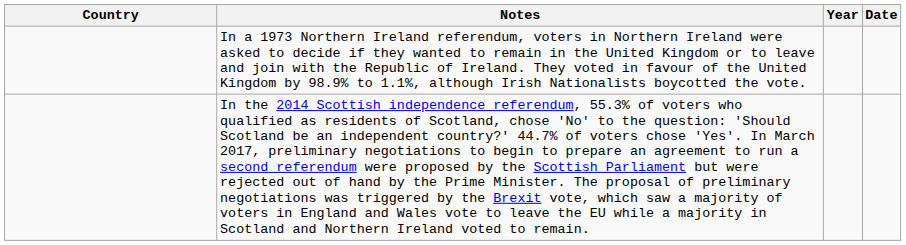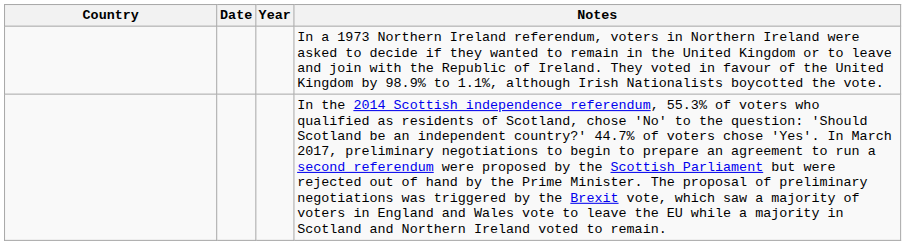columns swapped: (881, 15) <-> (520, 15)
